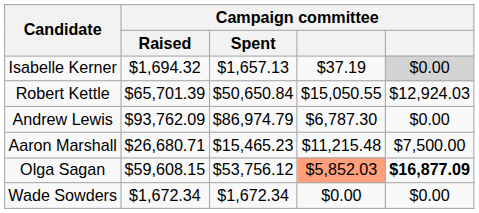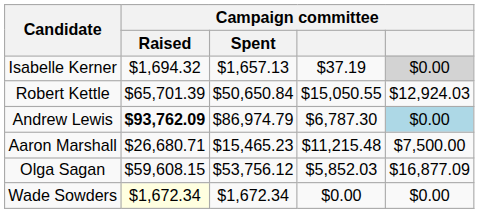(165, 120) normal -> (165, 120) bold
(430, 120) no background -> (430, 120) lightblue background
(341, 171) lightsalmon background -> (341, 171) no background
(430, 171) bold -> (430, 171) normal
(165, 196) no background -> (165, 196) lightyellow background
